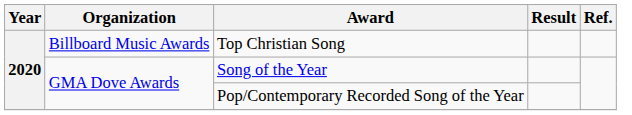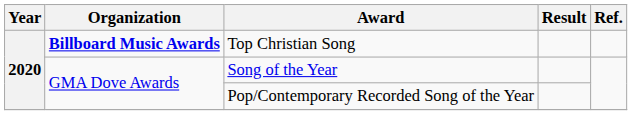(129, 43) normal -> (134, 43) bold
